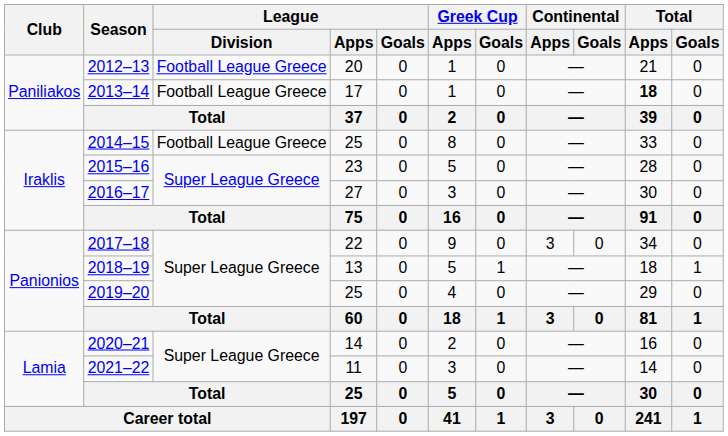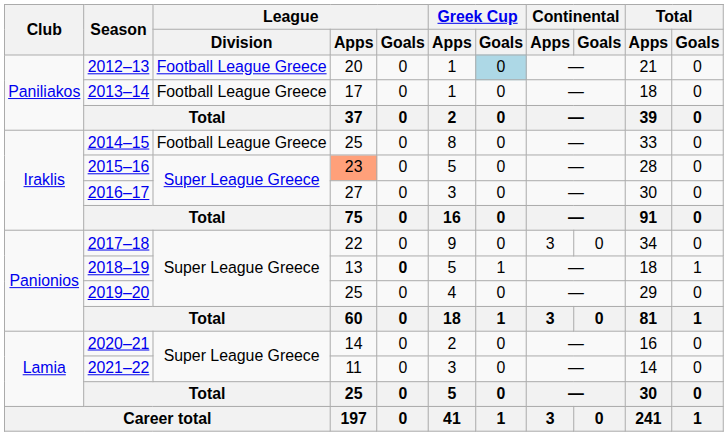(501, 67) no background -> (501, 67) lightblue background
(648, 92) bold -> (648, 92) normal
(354, 167) no background -> (354, 167) lightsalmon background
(403, 268) normal -> (403, 268) bold
